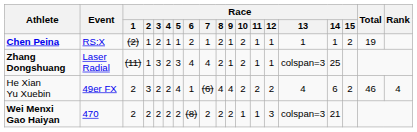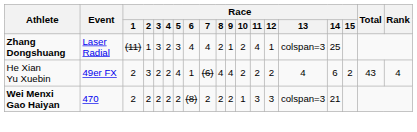- row: (33, 42)
(257, 63) 1 -> (257, 47) 4
(371, 89) 46 -> (371, 73) 43
(257, 115) 1 -> (257, 99) 3
